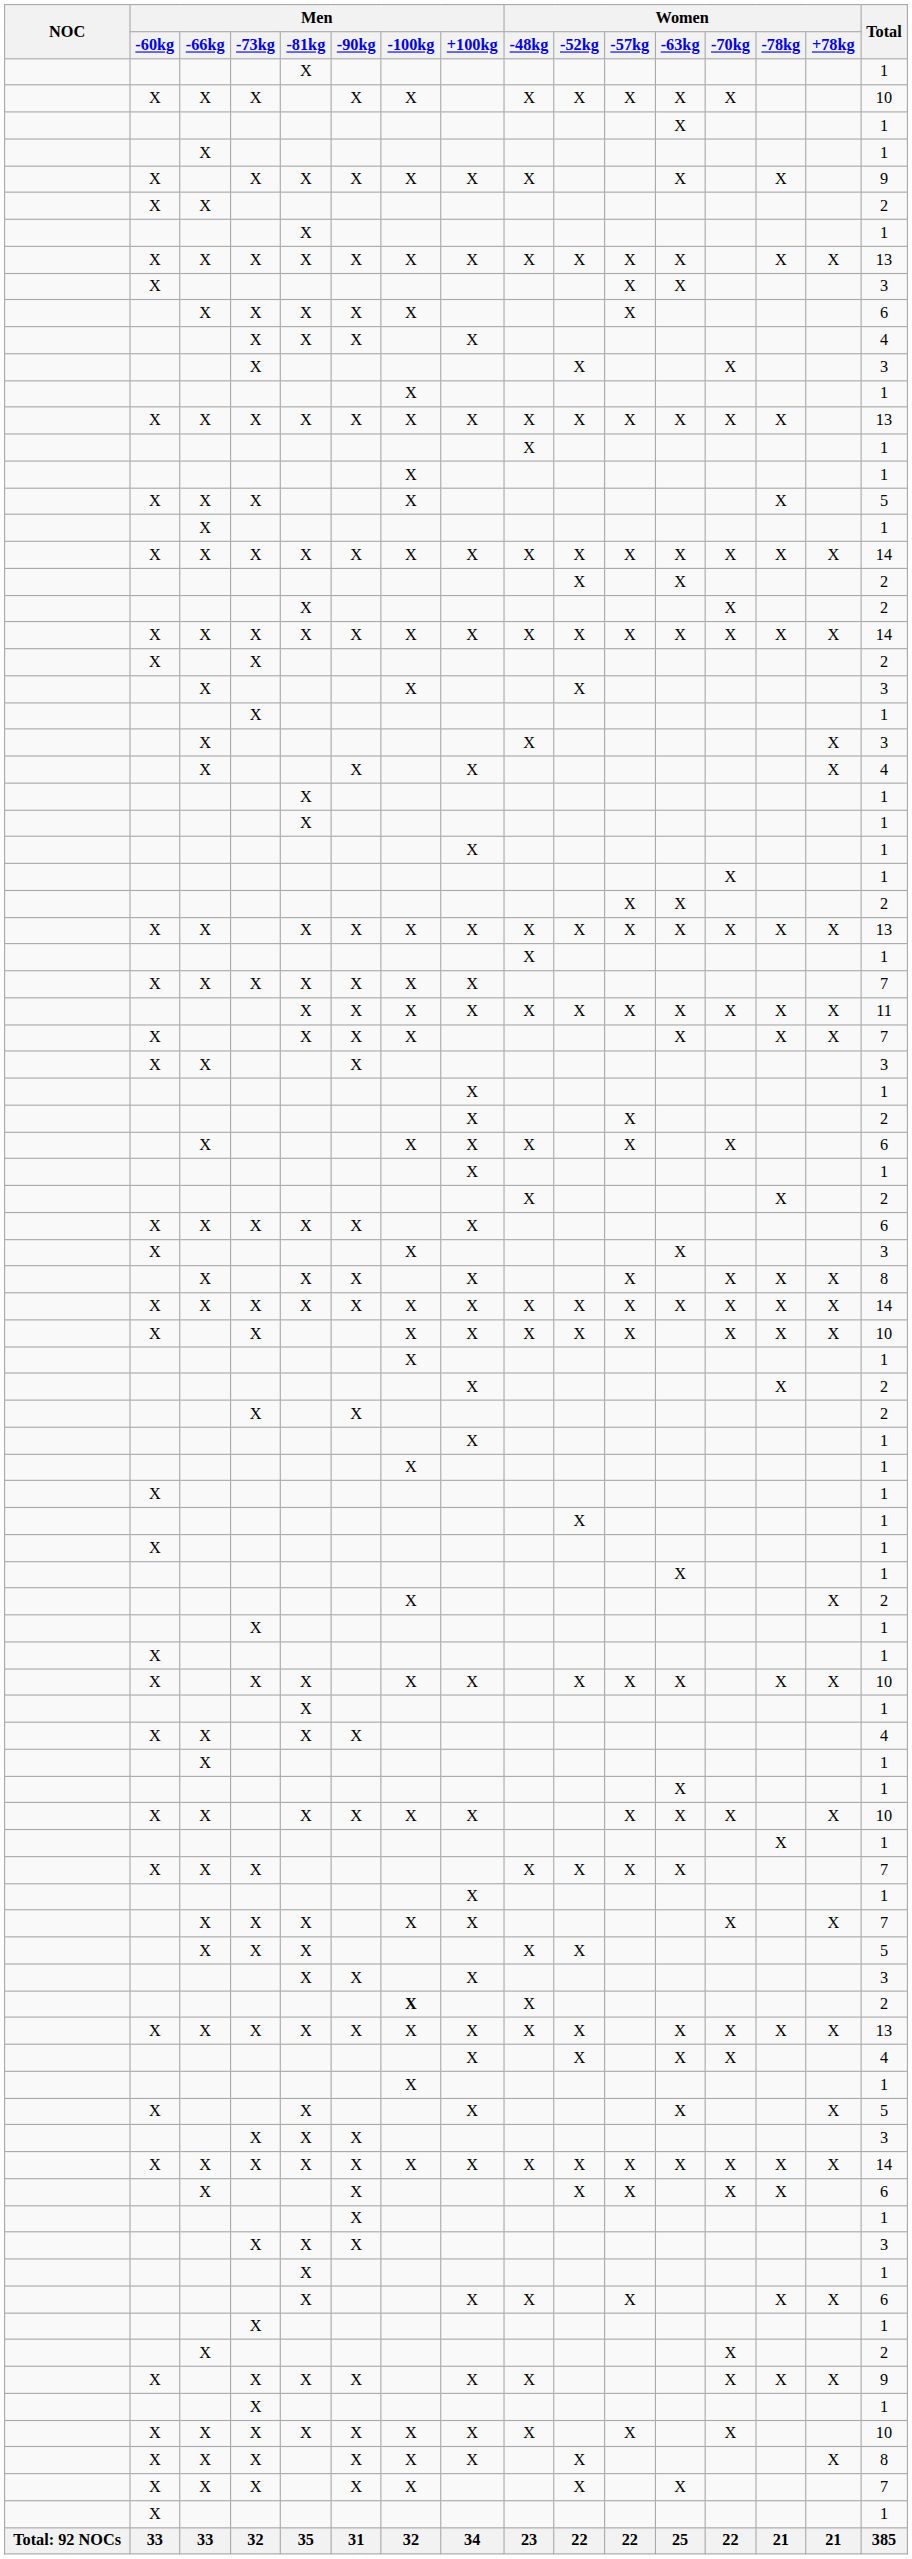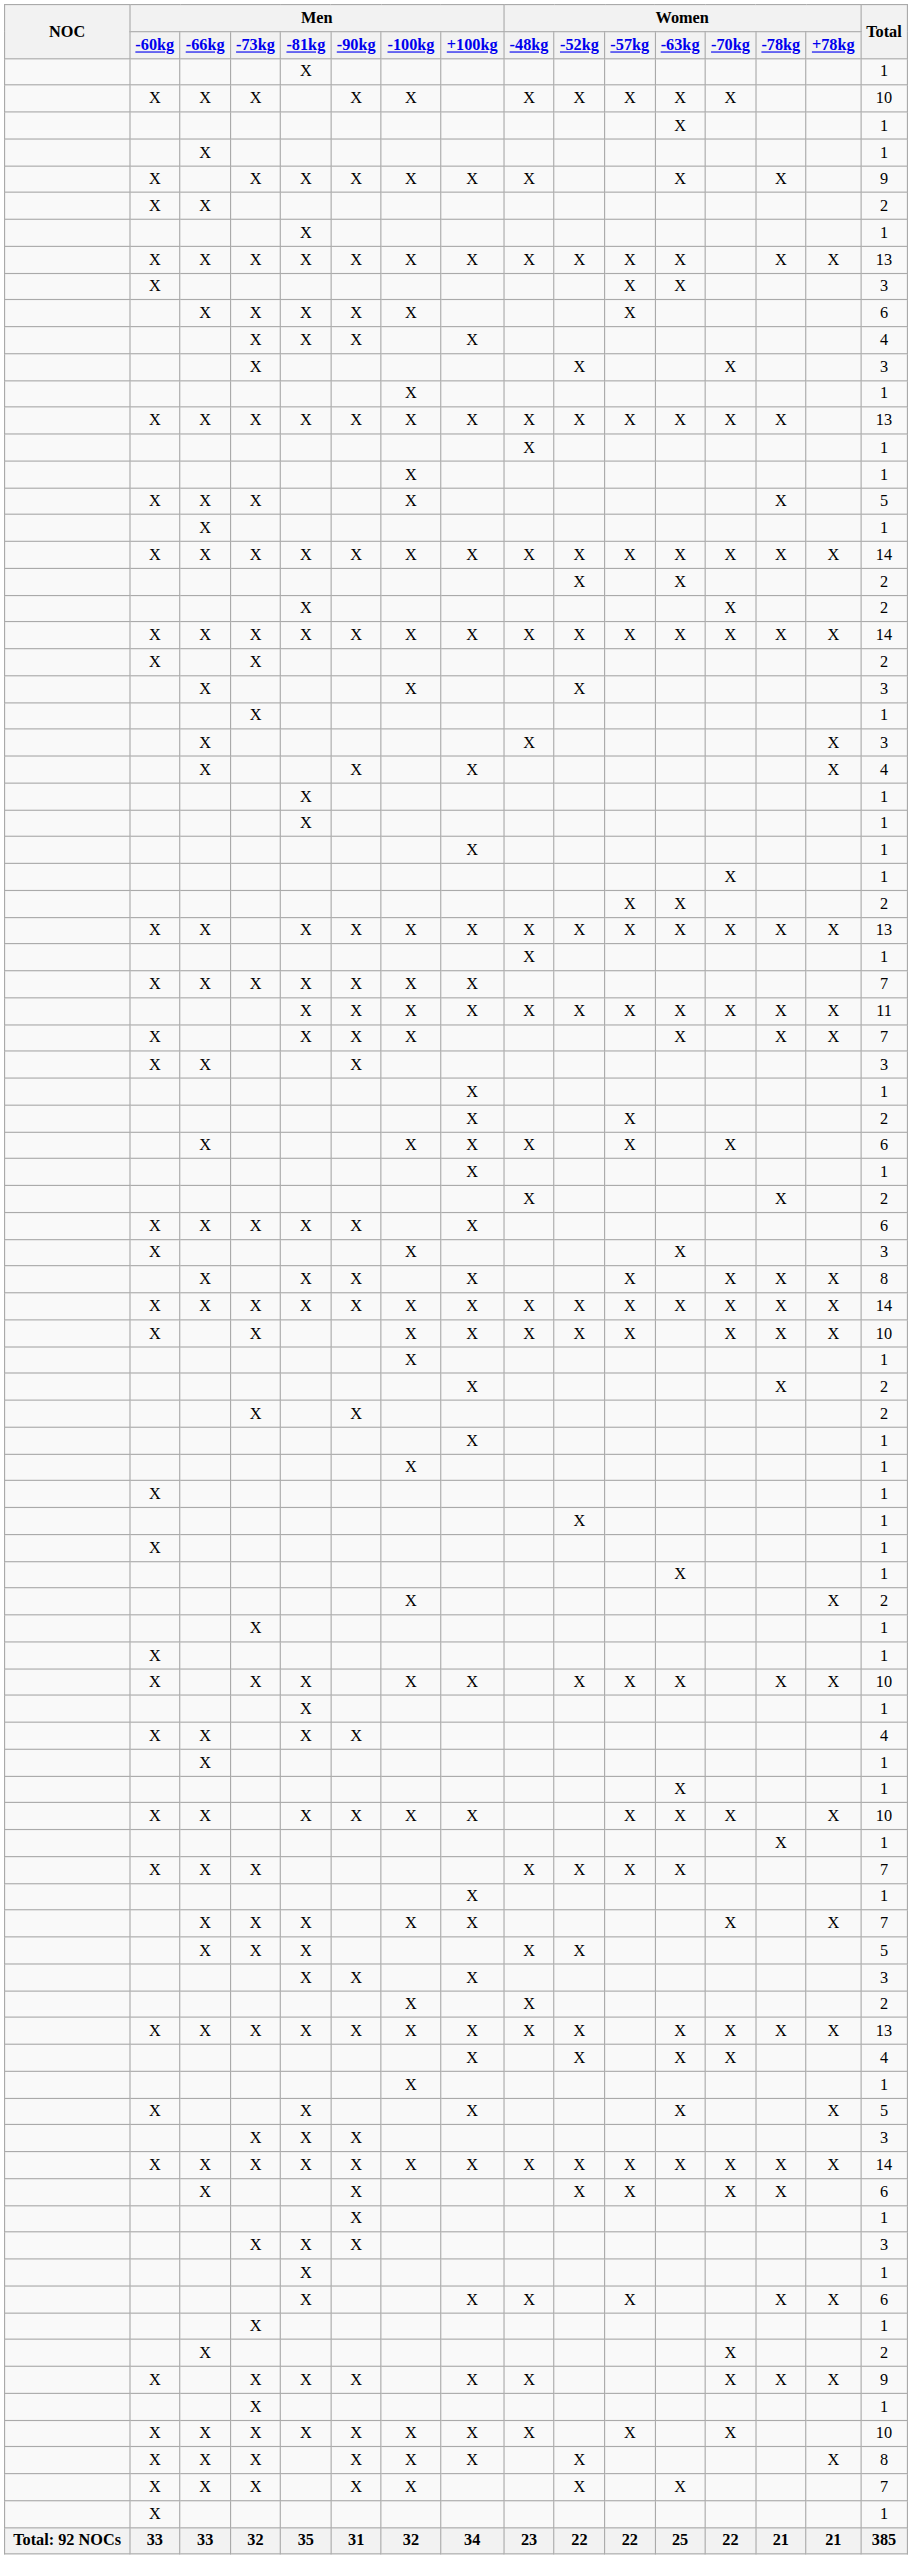(411, 2004) bold -> (411, 2004) normal
